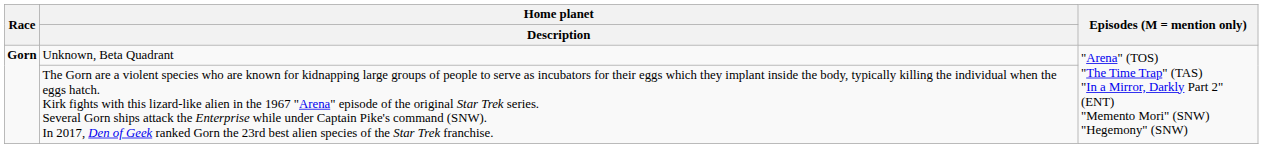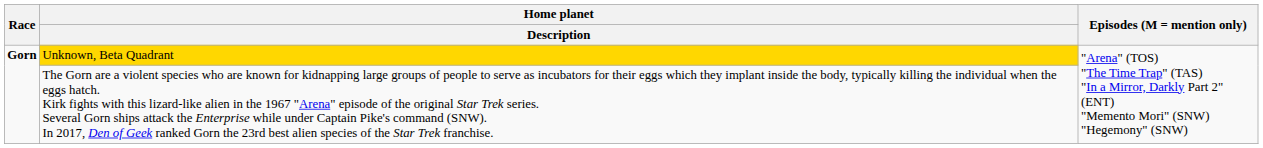(108, 55) no background -> (108, 55) gold background
